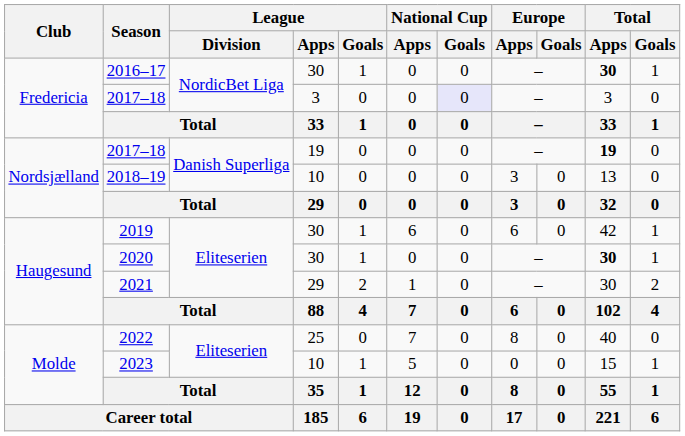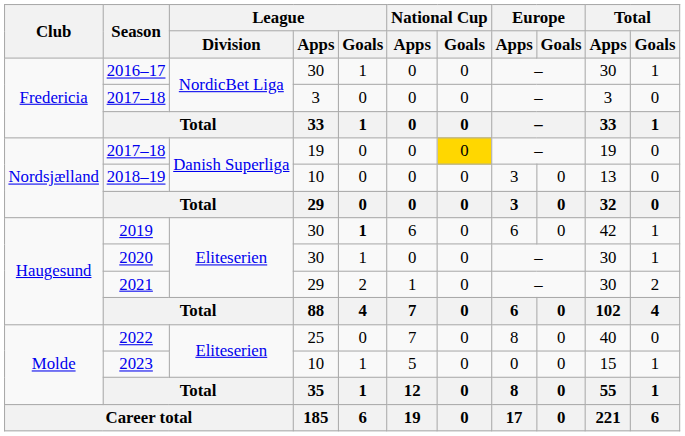(608, 71) bold -> (608, 71) normal
(464, 97) lavender background -> (464, 97) no background
(464, 151) no background -> (464, 151) gold background
(608, 151) bold -> (608, 151) normal
(363, 230) normal -> (363, 230) bold
(608, 257) bold -> (608, 257) normal
